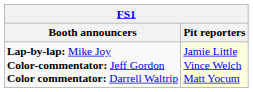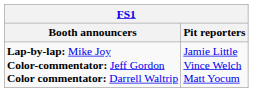(212, 65) lightyellow background -> (212, 65) no background
